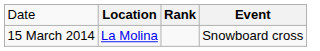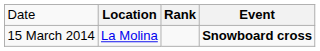(253, 36) normal -> (257, 36) bold
